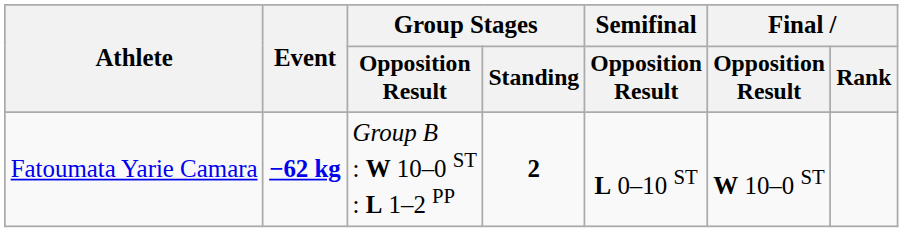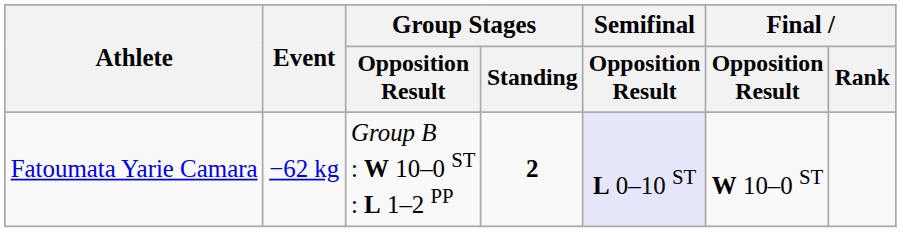(305, 169) bold -> (304, 169) normal
(646, 183) no background -> (645, 183) lavender background
